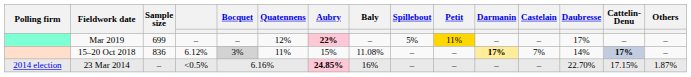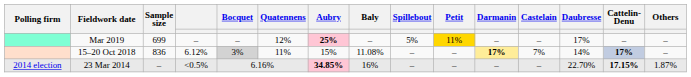(329, 40) 22% -> (329, 40) 25%
(329, 66) 24.85% -> (329, 66) 34.85%
(624, 66) normal -> (624, 66) bold
